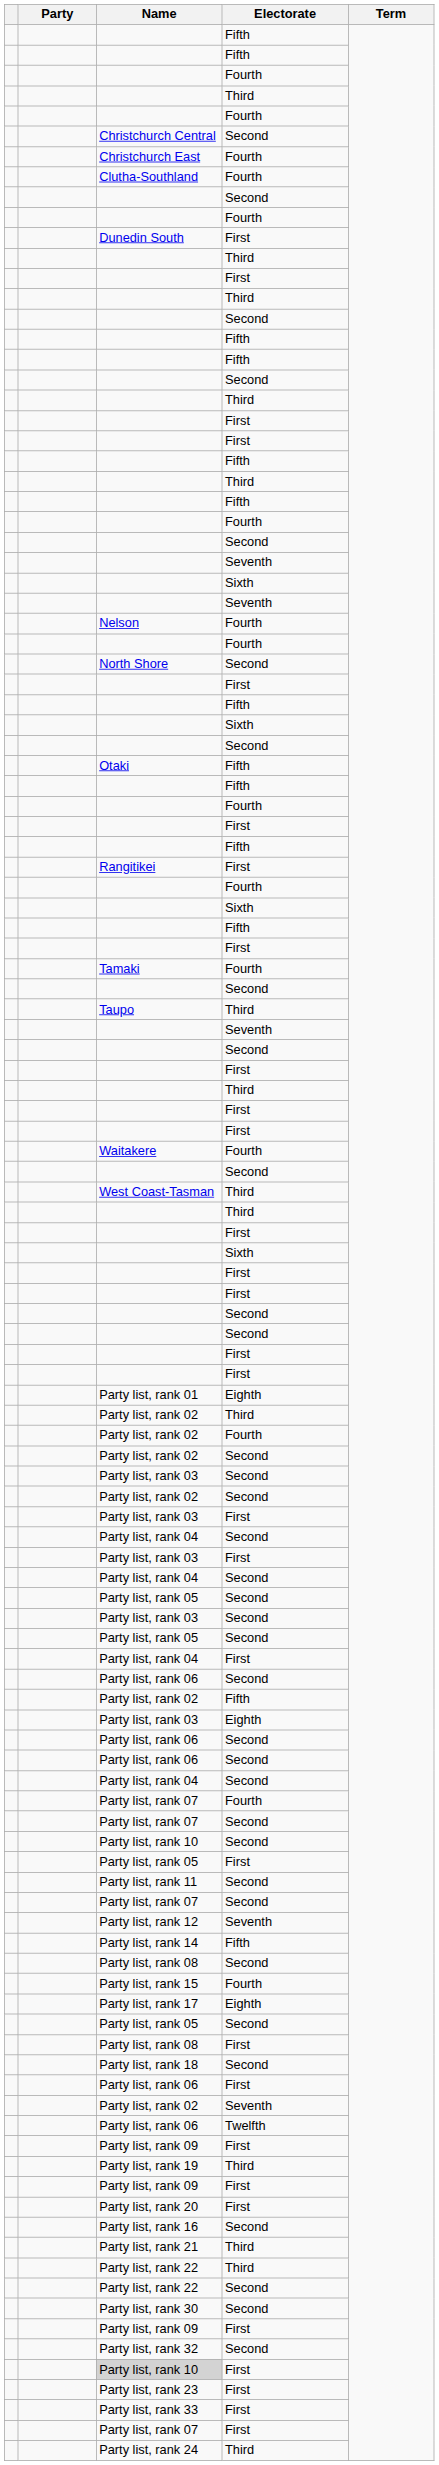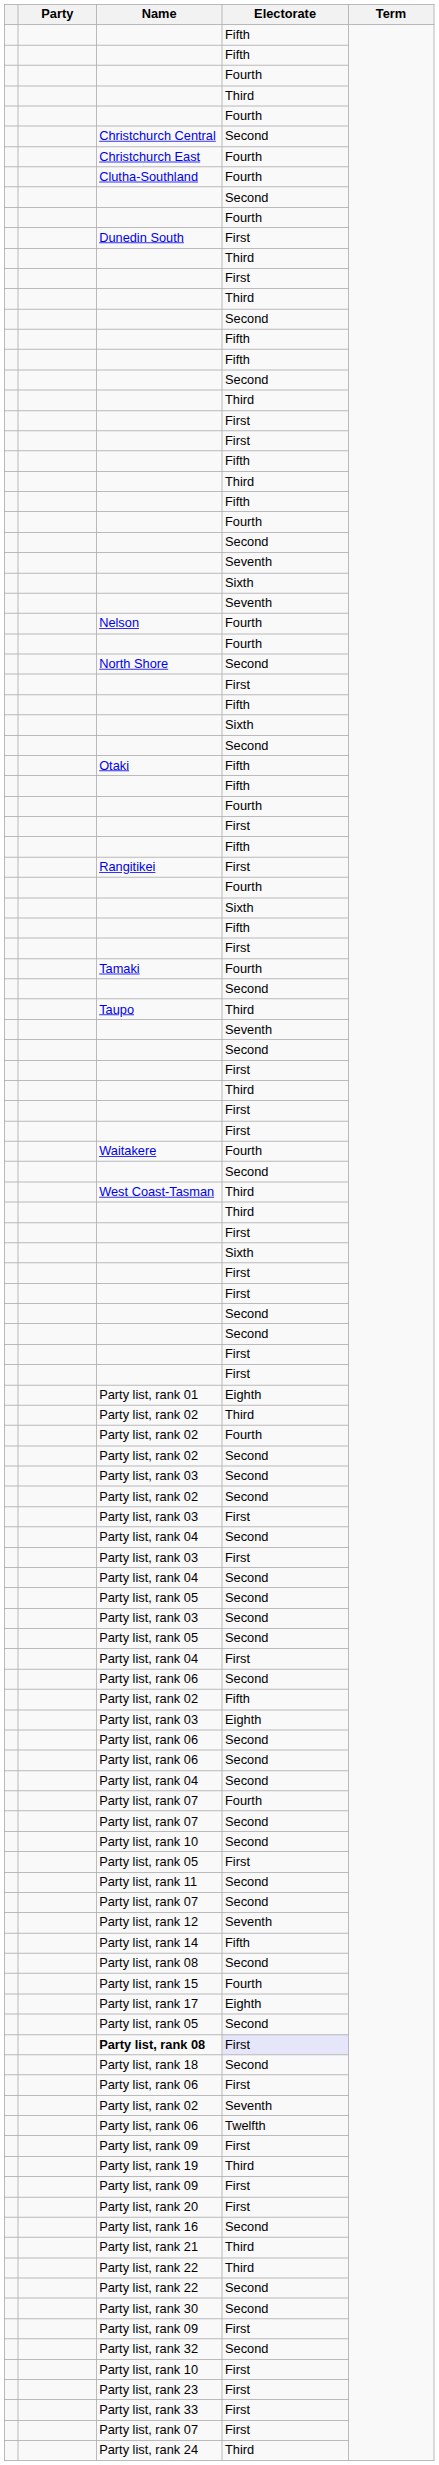(149, 2044) normal -> (152, 2044) bold
(237, 2044) no background -> (237, 2044) lavender background
(149, 2369) lightgrey background -> (149, 2369) no background
